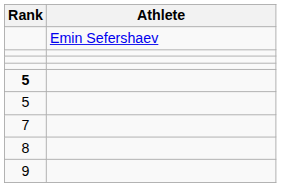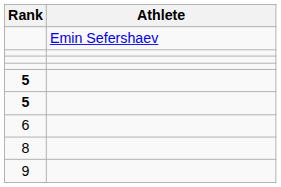(26, 103) normal -> (26, 103) bold
(26, 125) 7 -> (26, 125) 6
